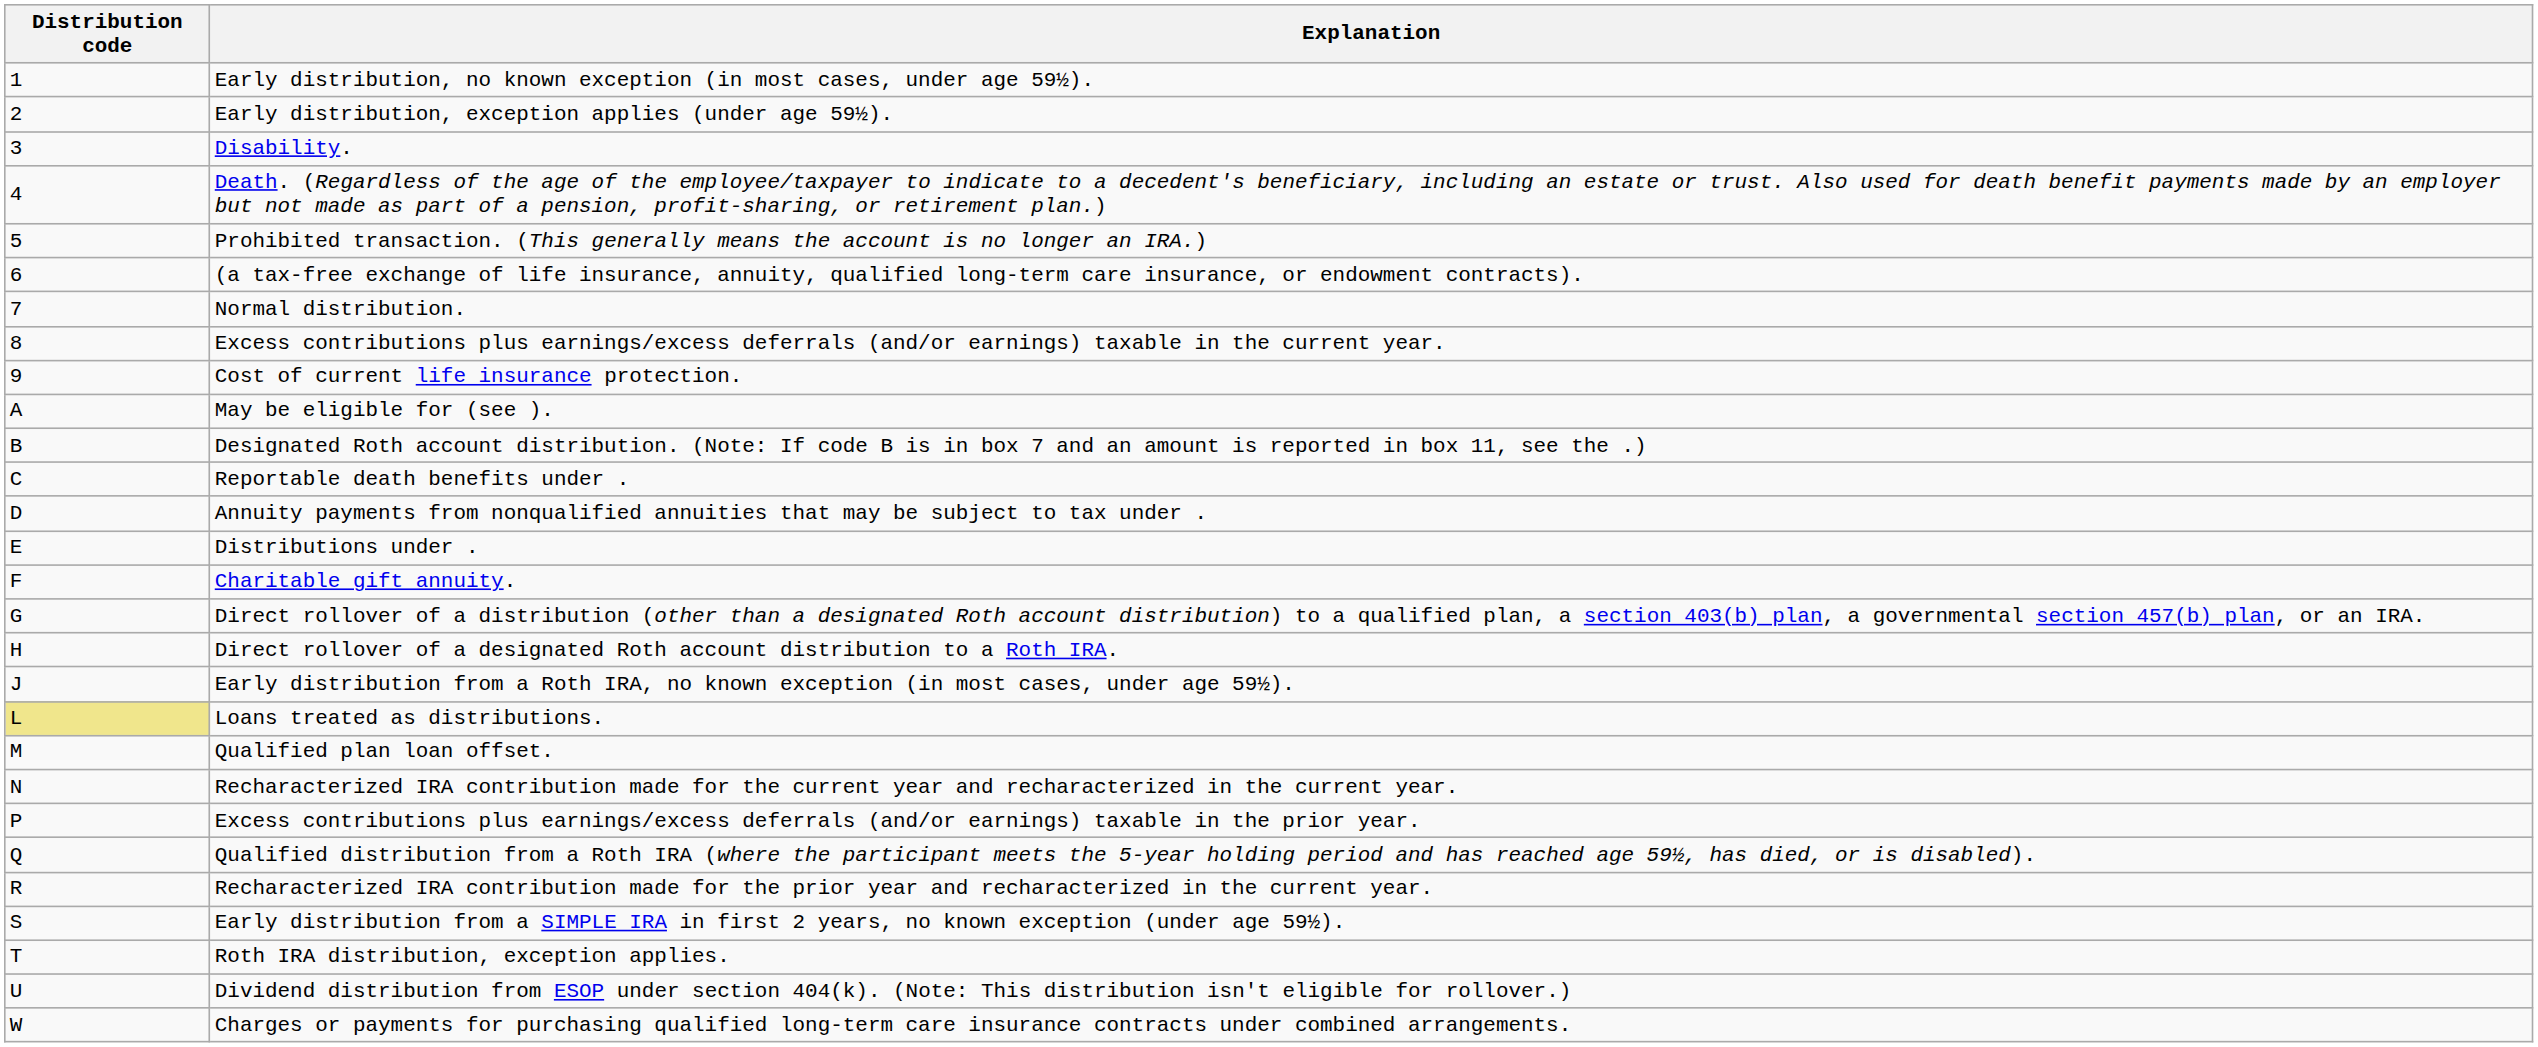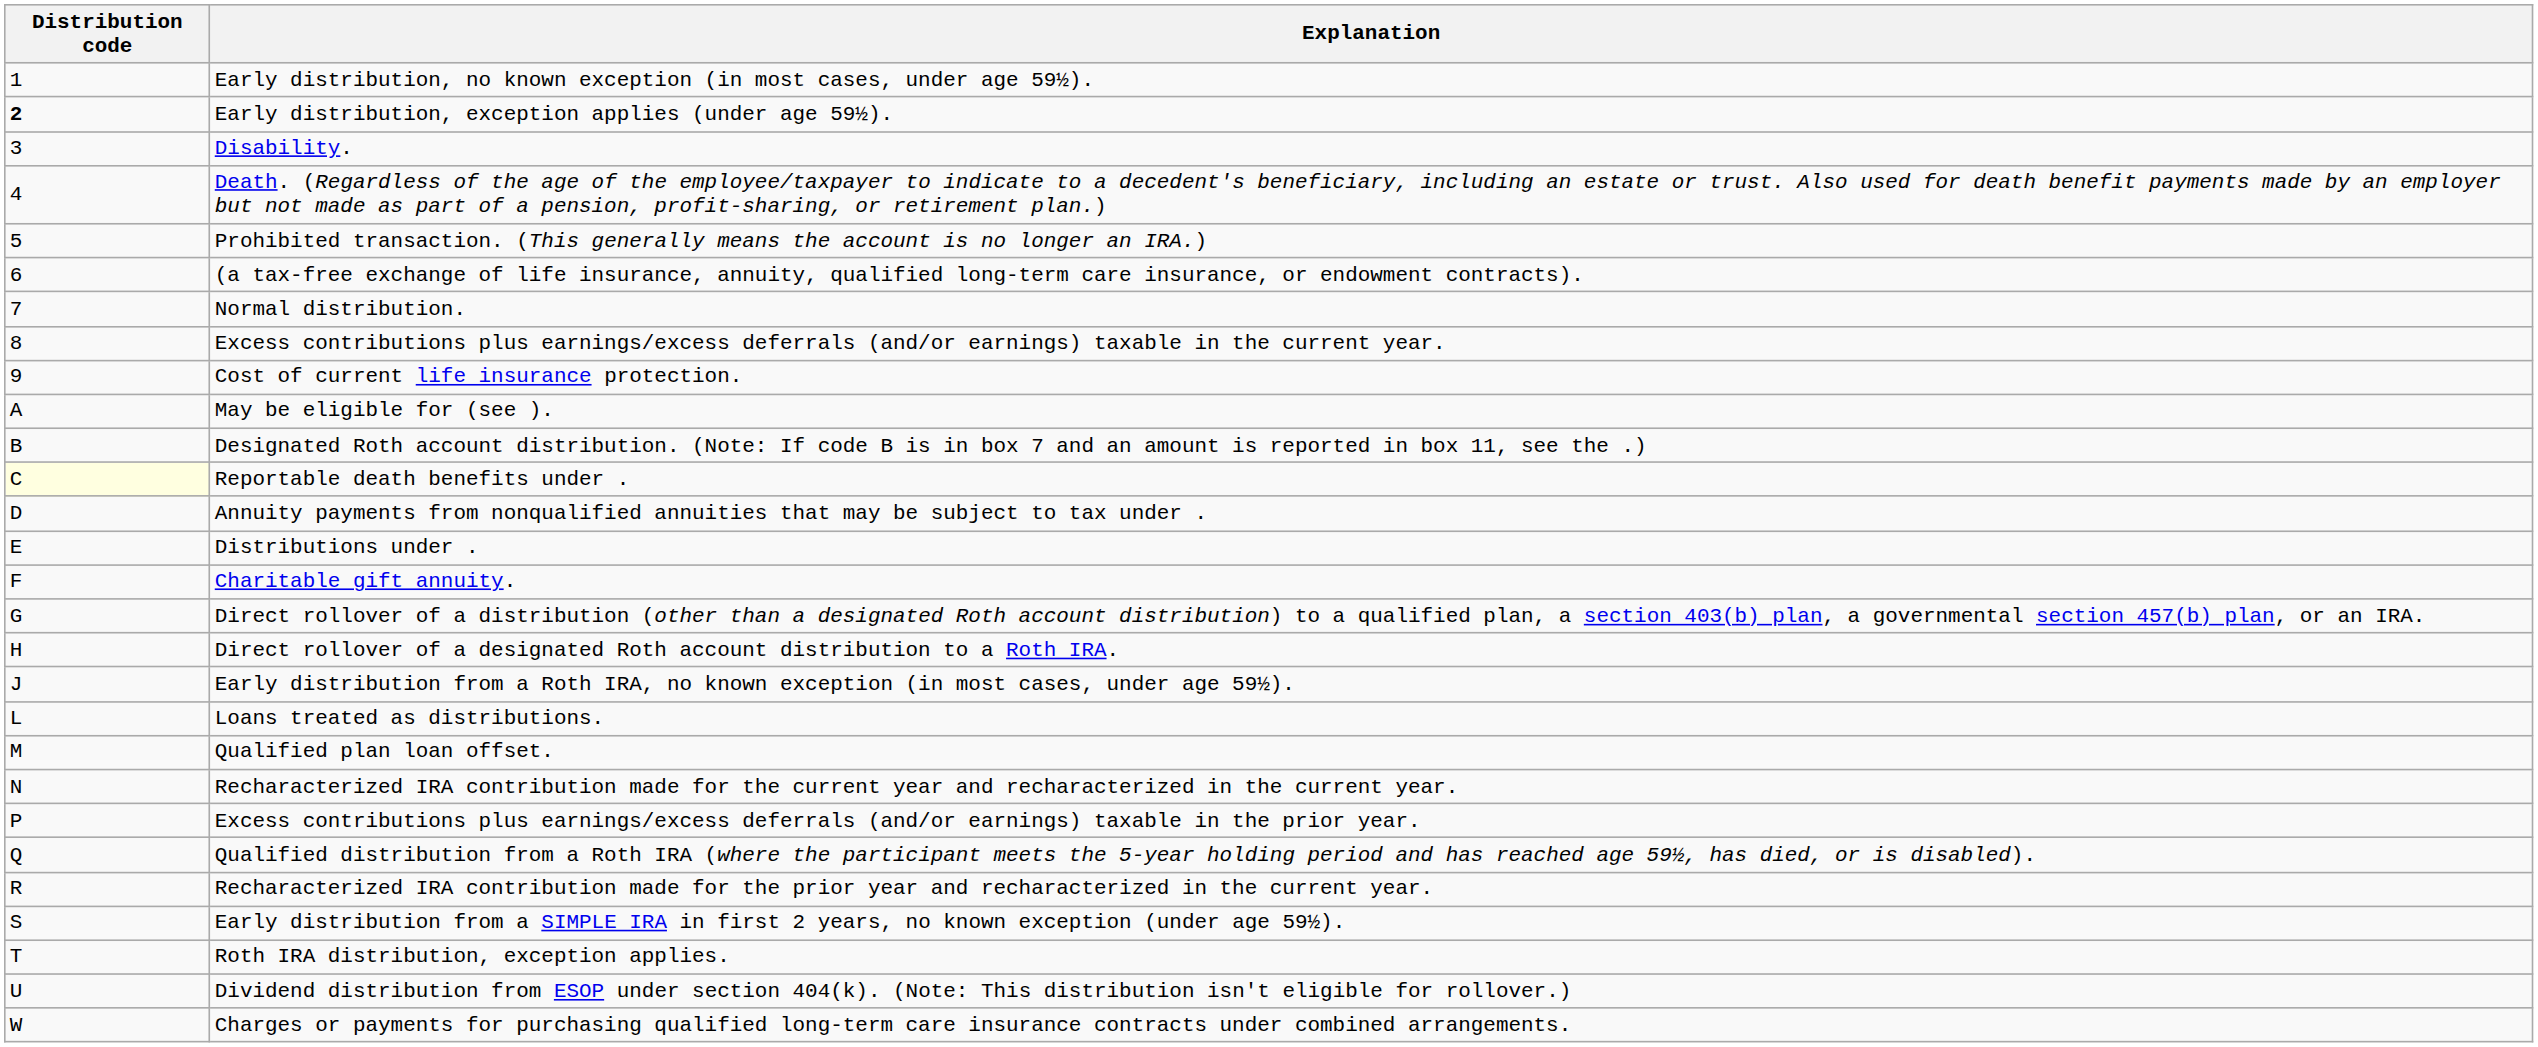(16, 114) normal -> (16, 114) bold
(16, 480) no background -> (16, 480) lightyellow background
(16, 718) khaki background -> (16, 718) no background
